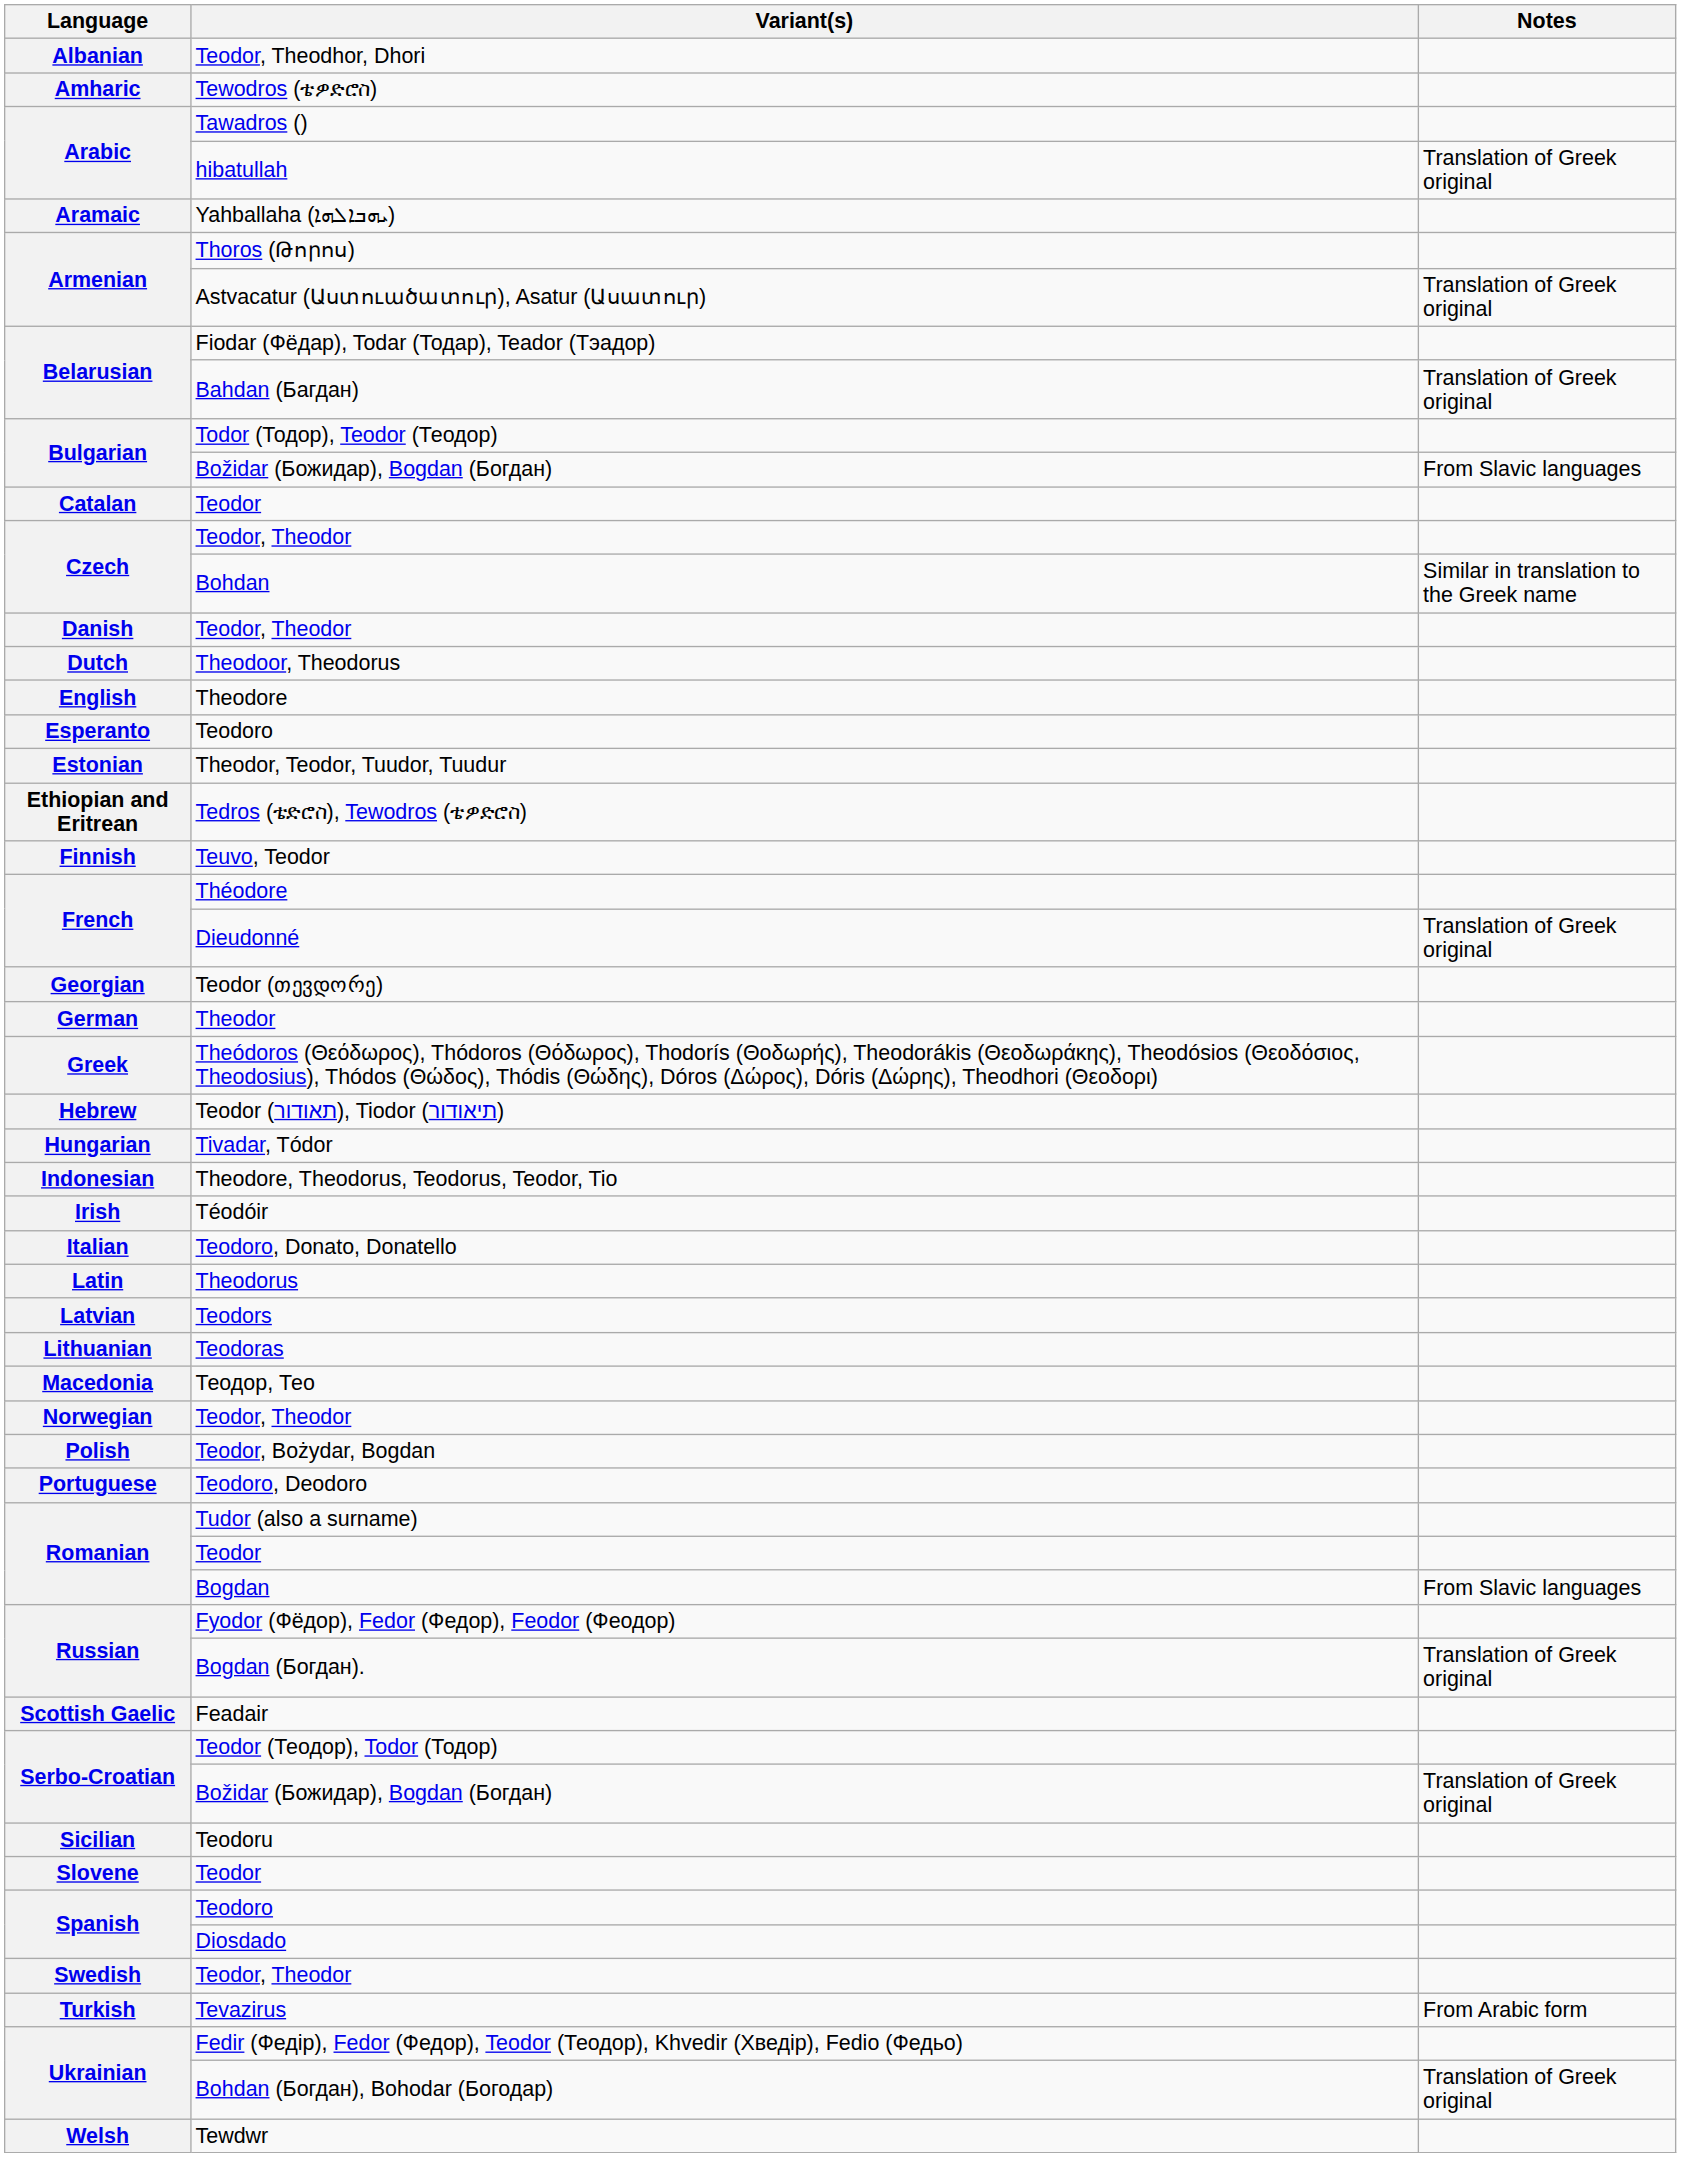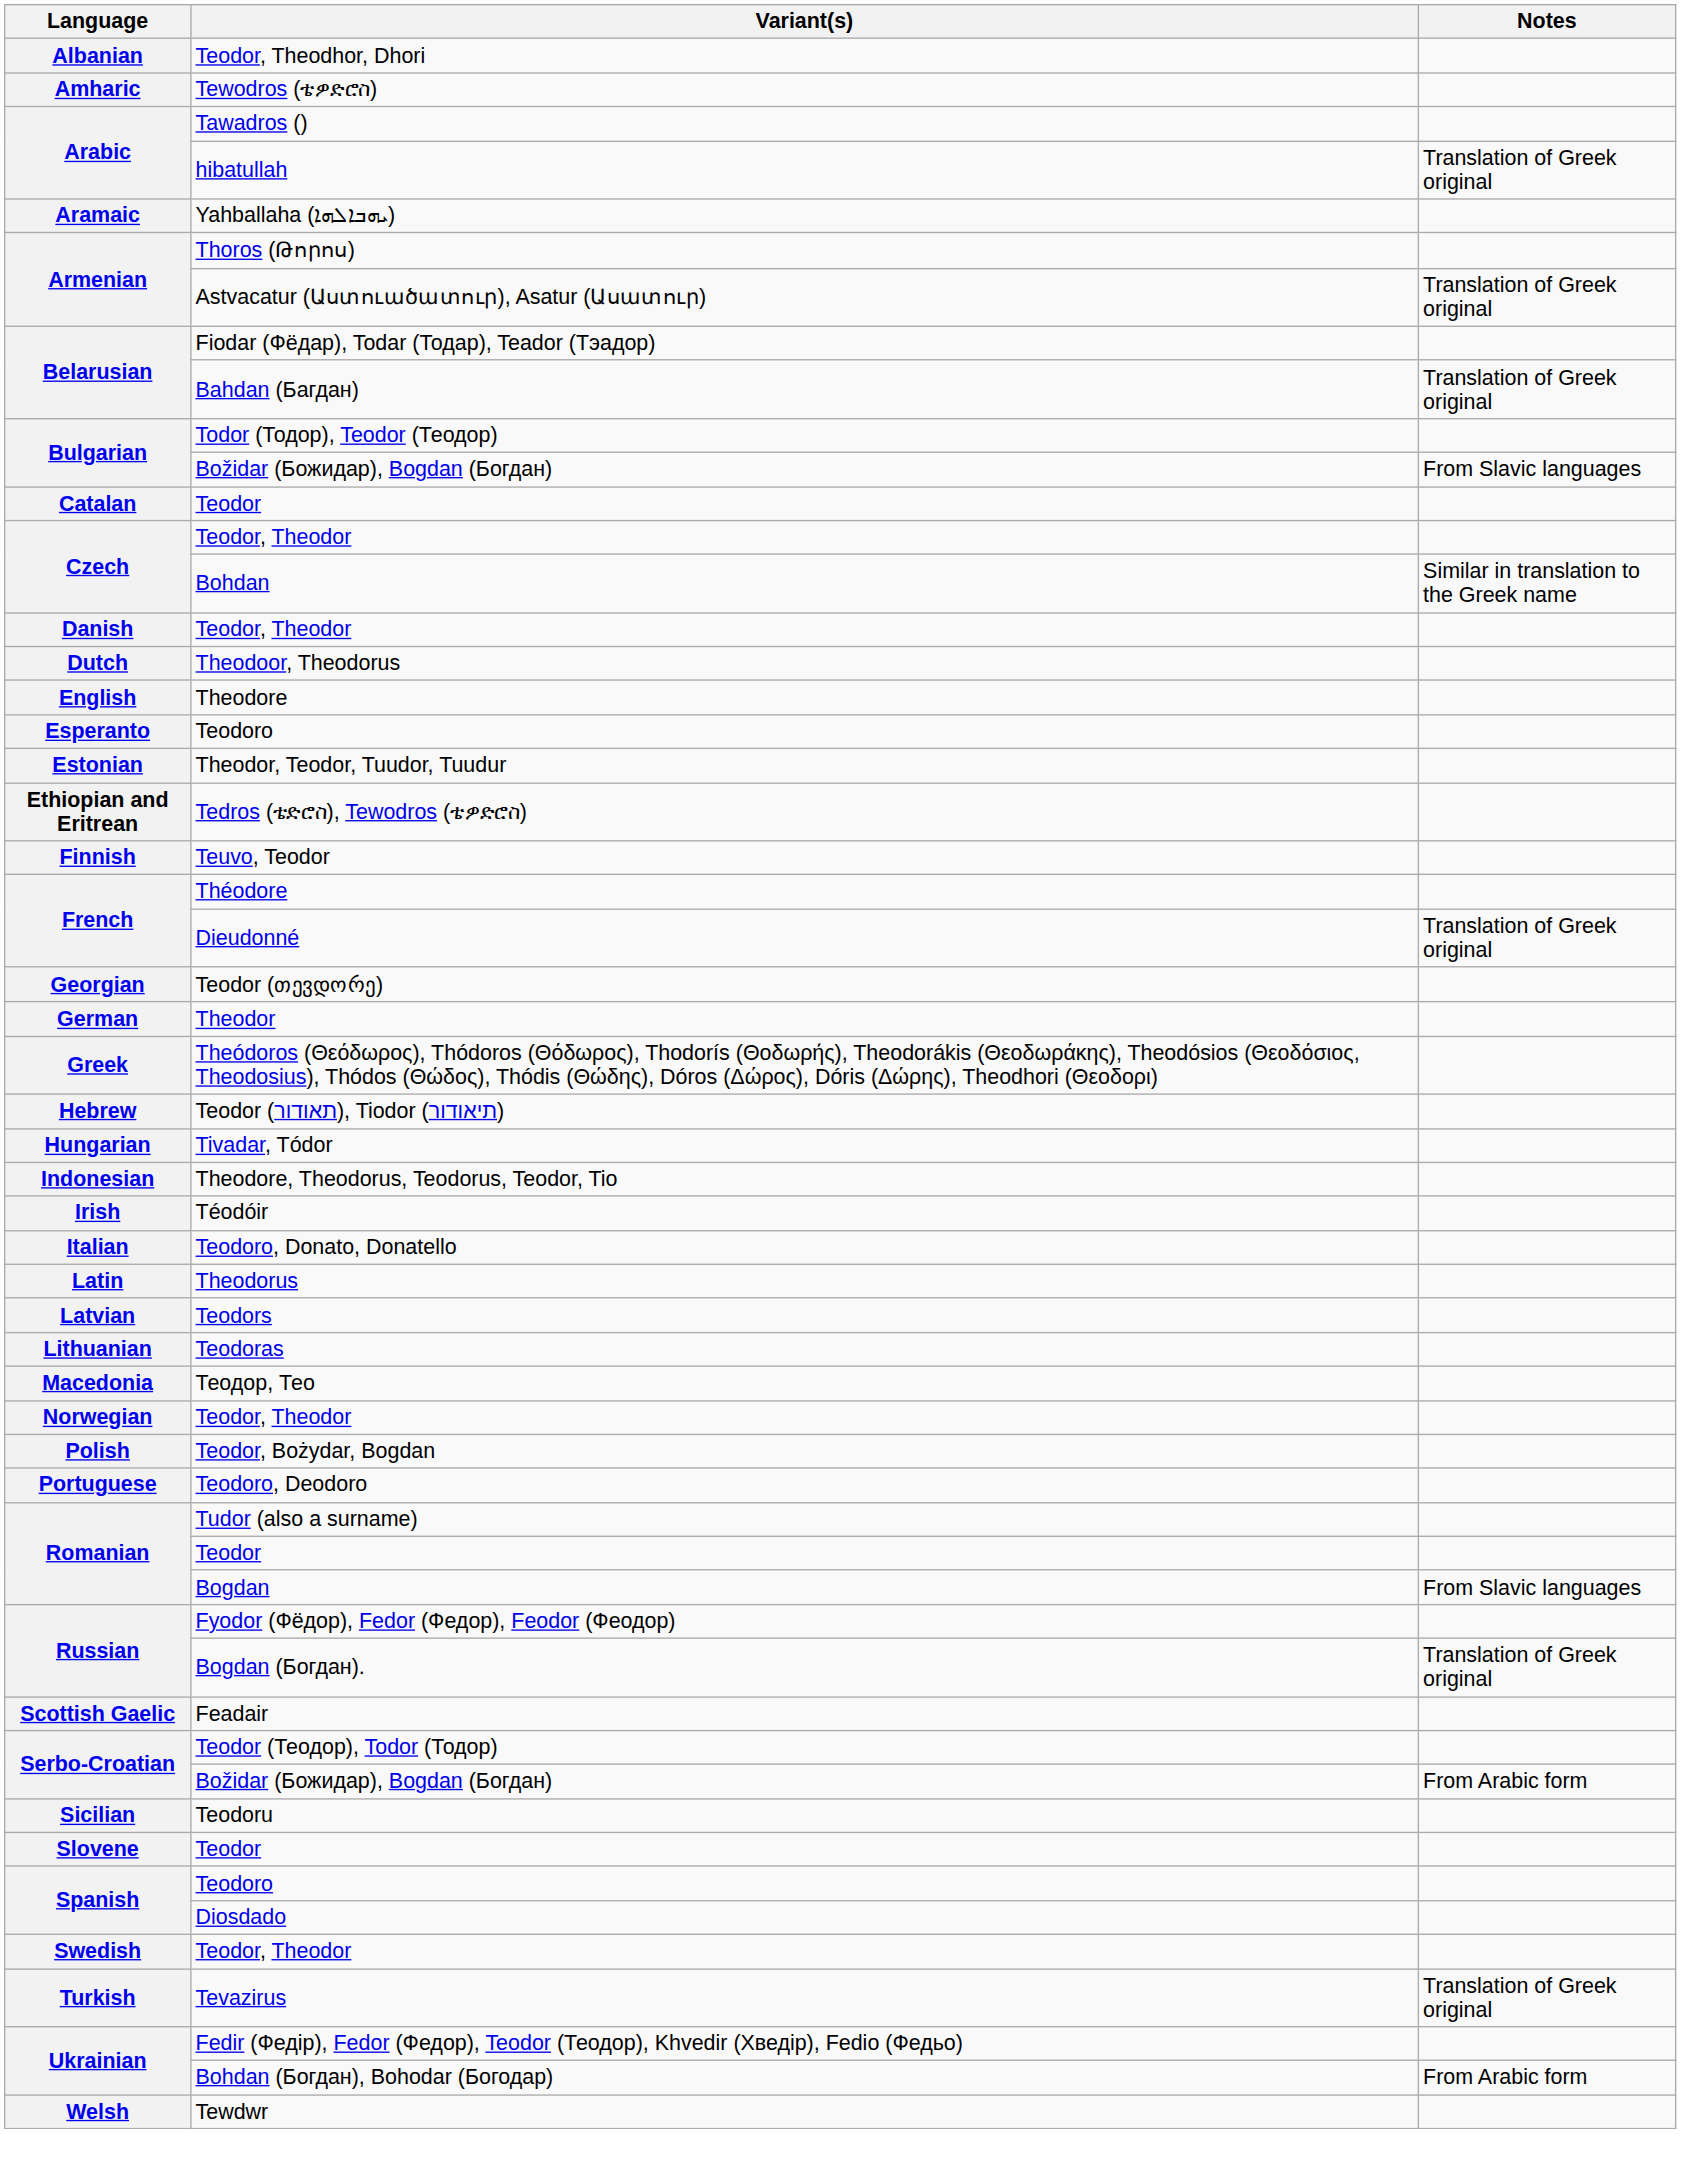(1520, 1793) Translation of Greek original -> (1505, 1781) From Arabic form
(1505, 2009) From Arabic form -> (1520, 1997) Translation of Greek original
(1520, 2089) Translation of Greek original -> (1505, 2077) From Arabic form
